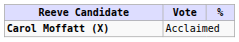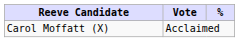(58, 29) bold -> (58, 29) normal
